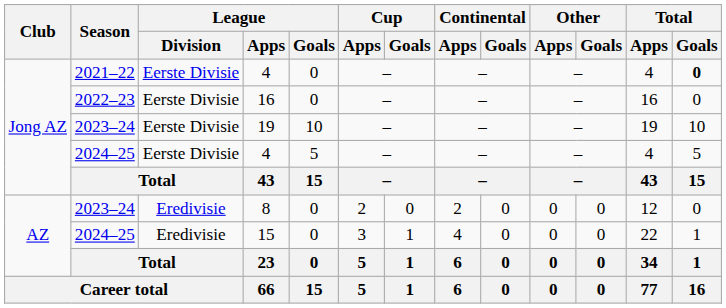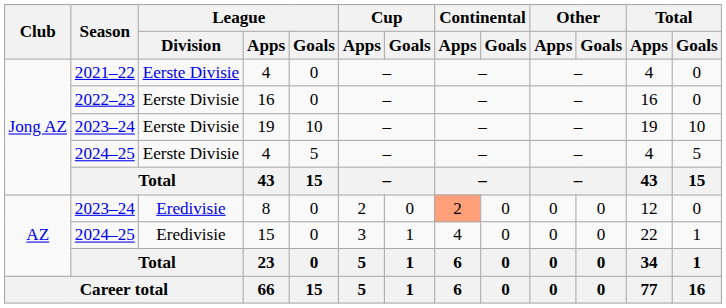(697, 72) bold -> (697, 72) normal
(458, 208) no background -> (458, 208) lightsalmon background
